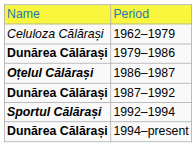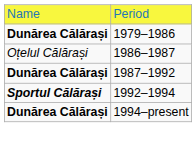- row: (144, 34)
(50, 73) bold -> (47, 53) normal
